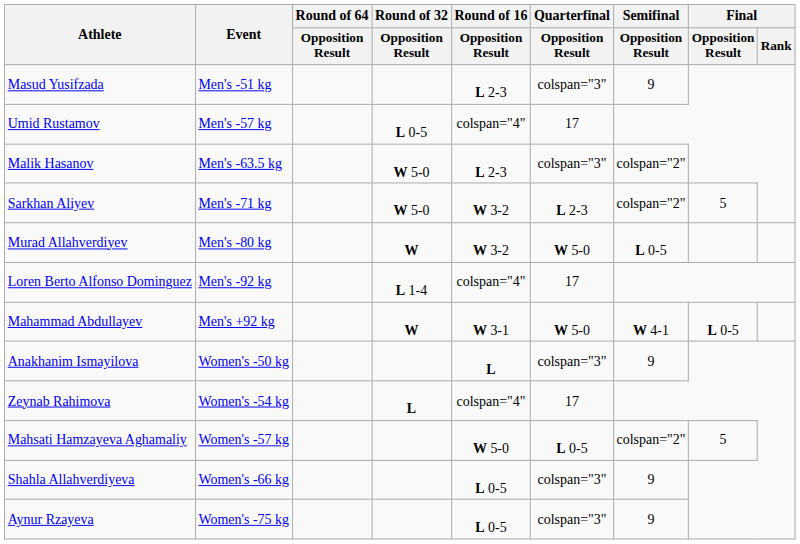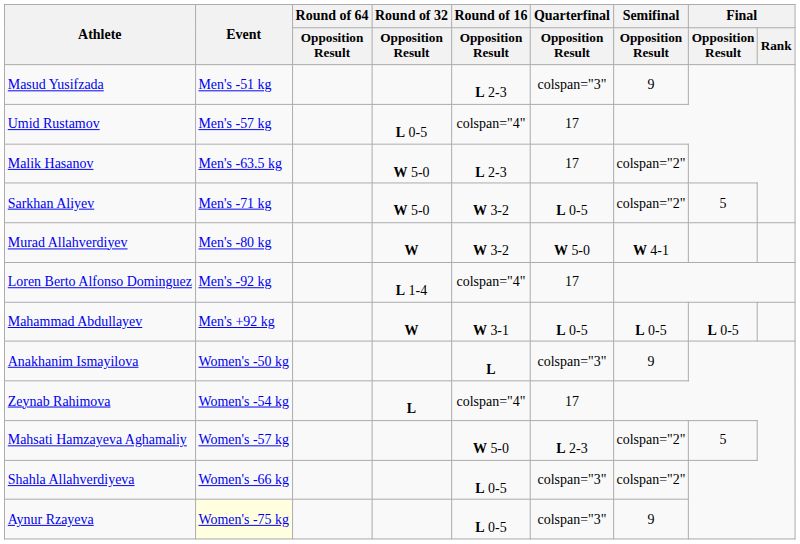(572, 164) colspan="3" -> (572, 164) 17
(572, 211) L 2-3 -> (572, 211) L 0-5
(651, 251) L 0-5 -> (651, 251) W 4-1
(572, 330) W 5-0 -> (572, 330) L 0-5
(651, 330) W 4-1 -> (651, 330) L 0-5
(572, 448) L 0-5 -> (572, 448) L 2-3
(651, 480) 9 -> (651, 480) colspan="2"
(244, 519) no background -> (244, 519) lightyellow background
